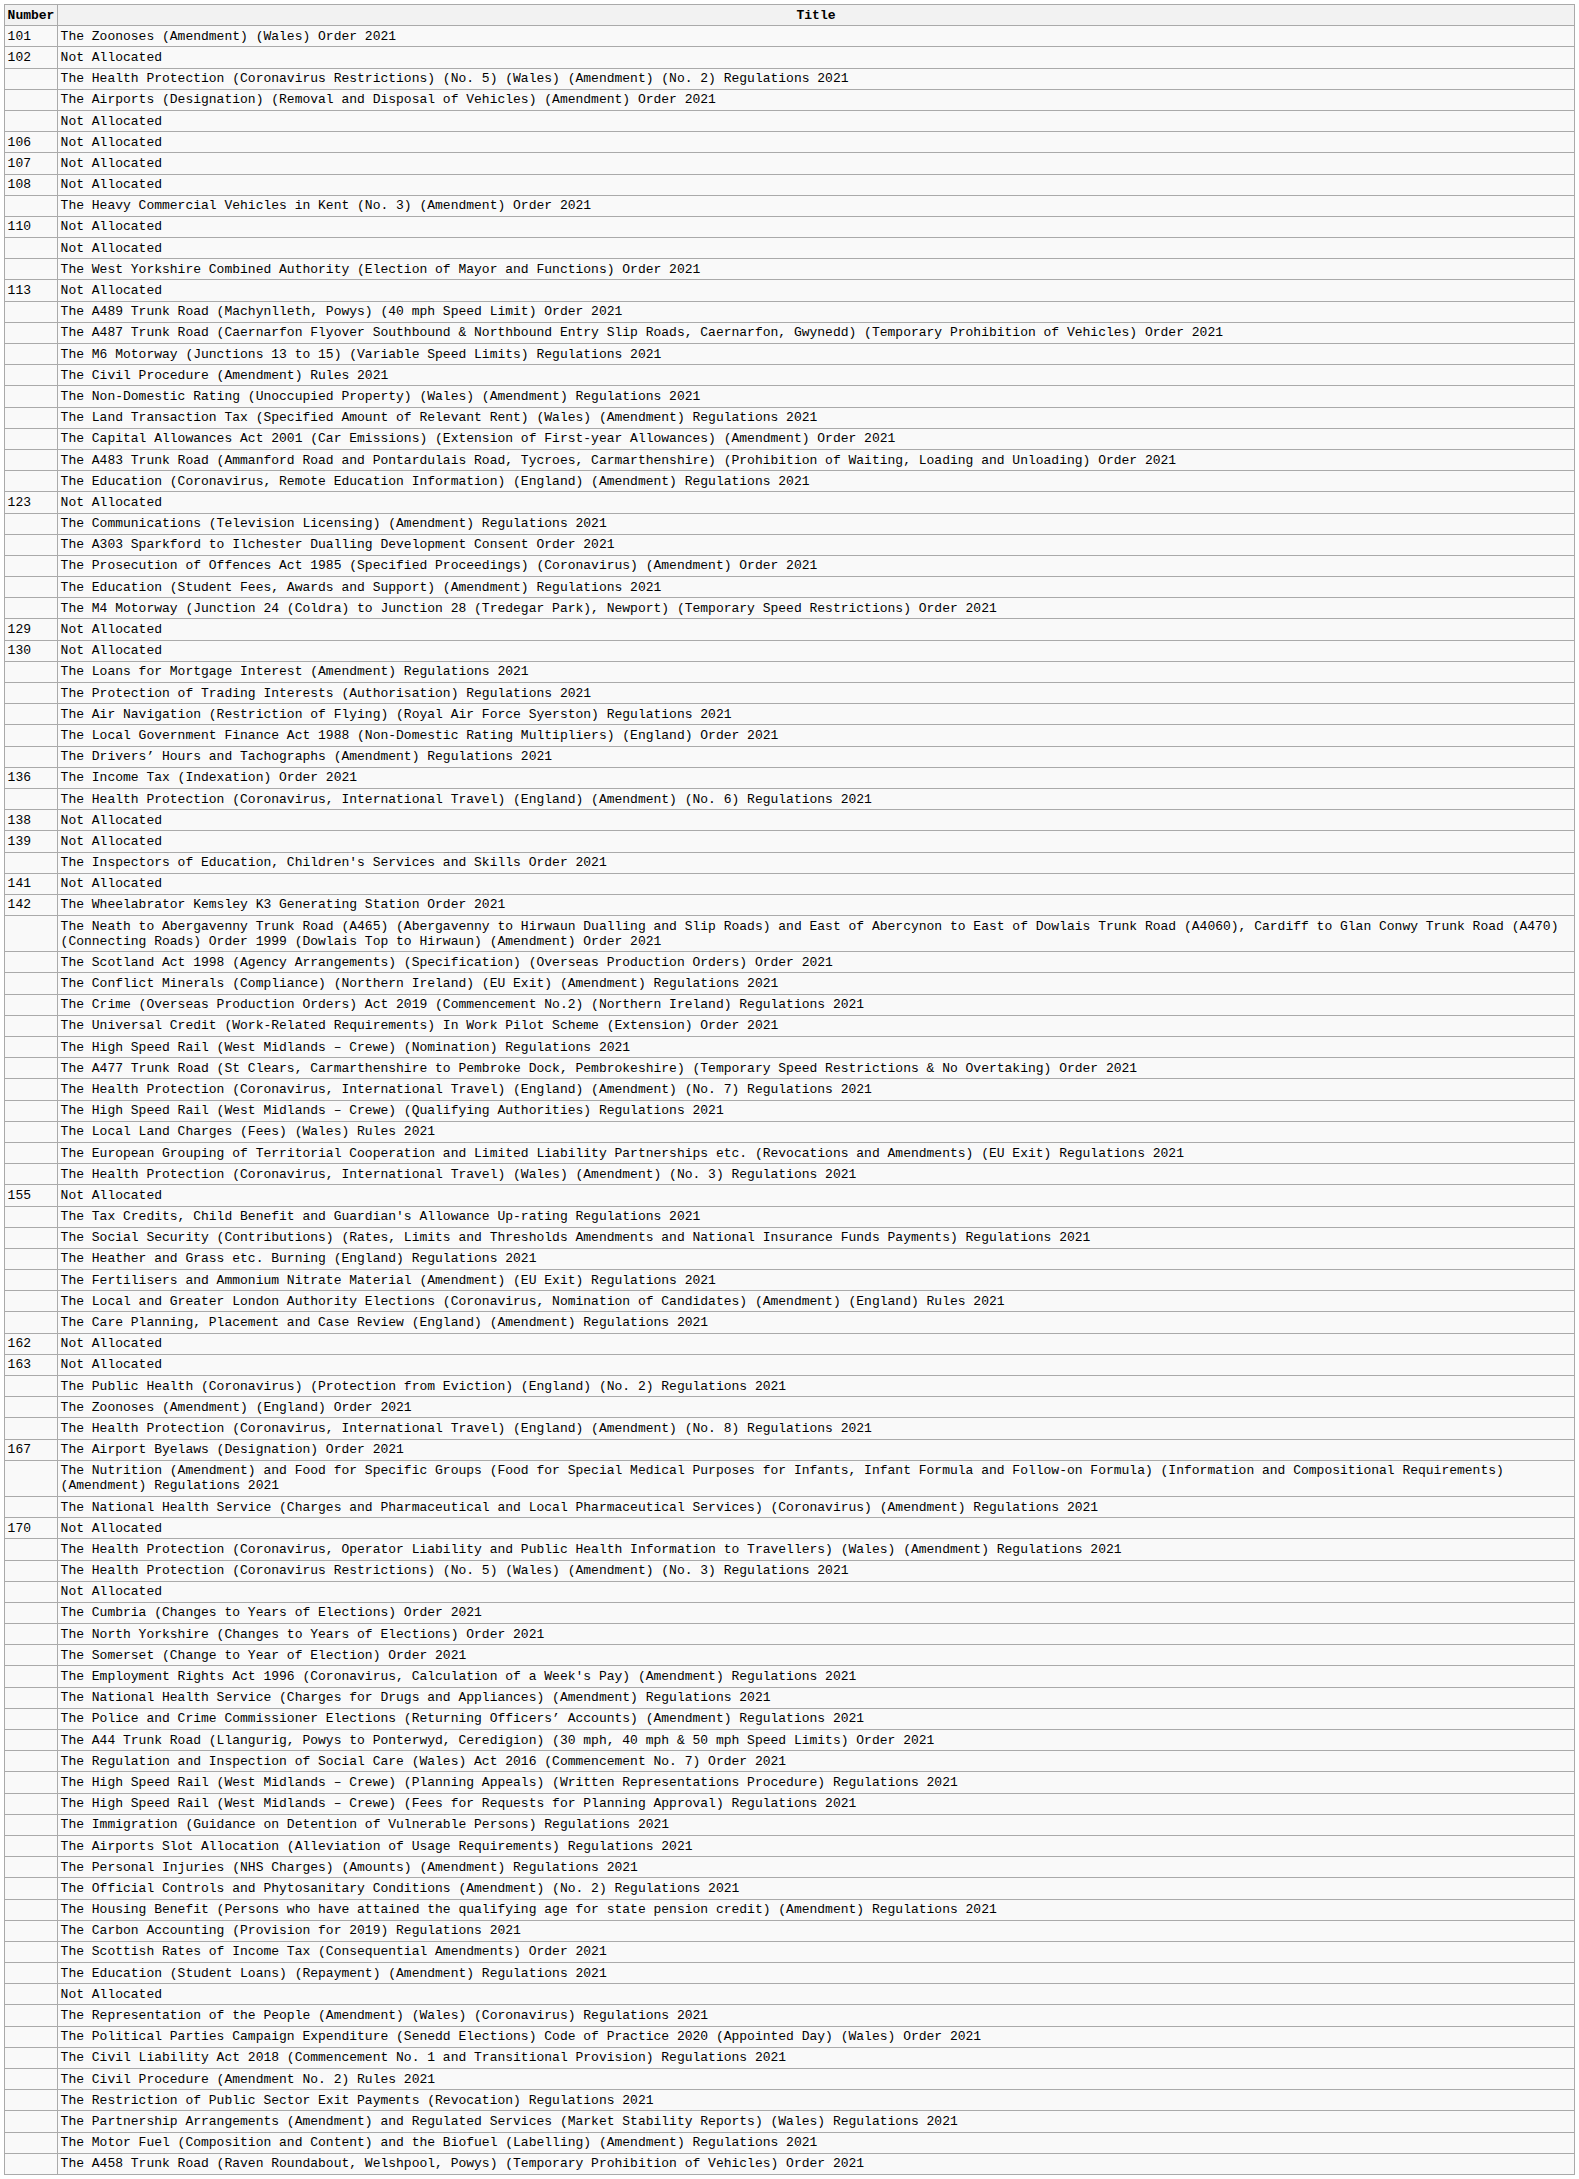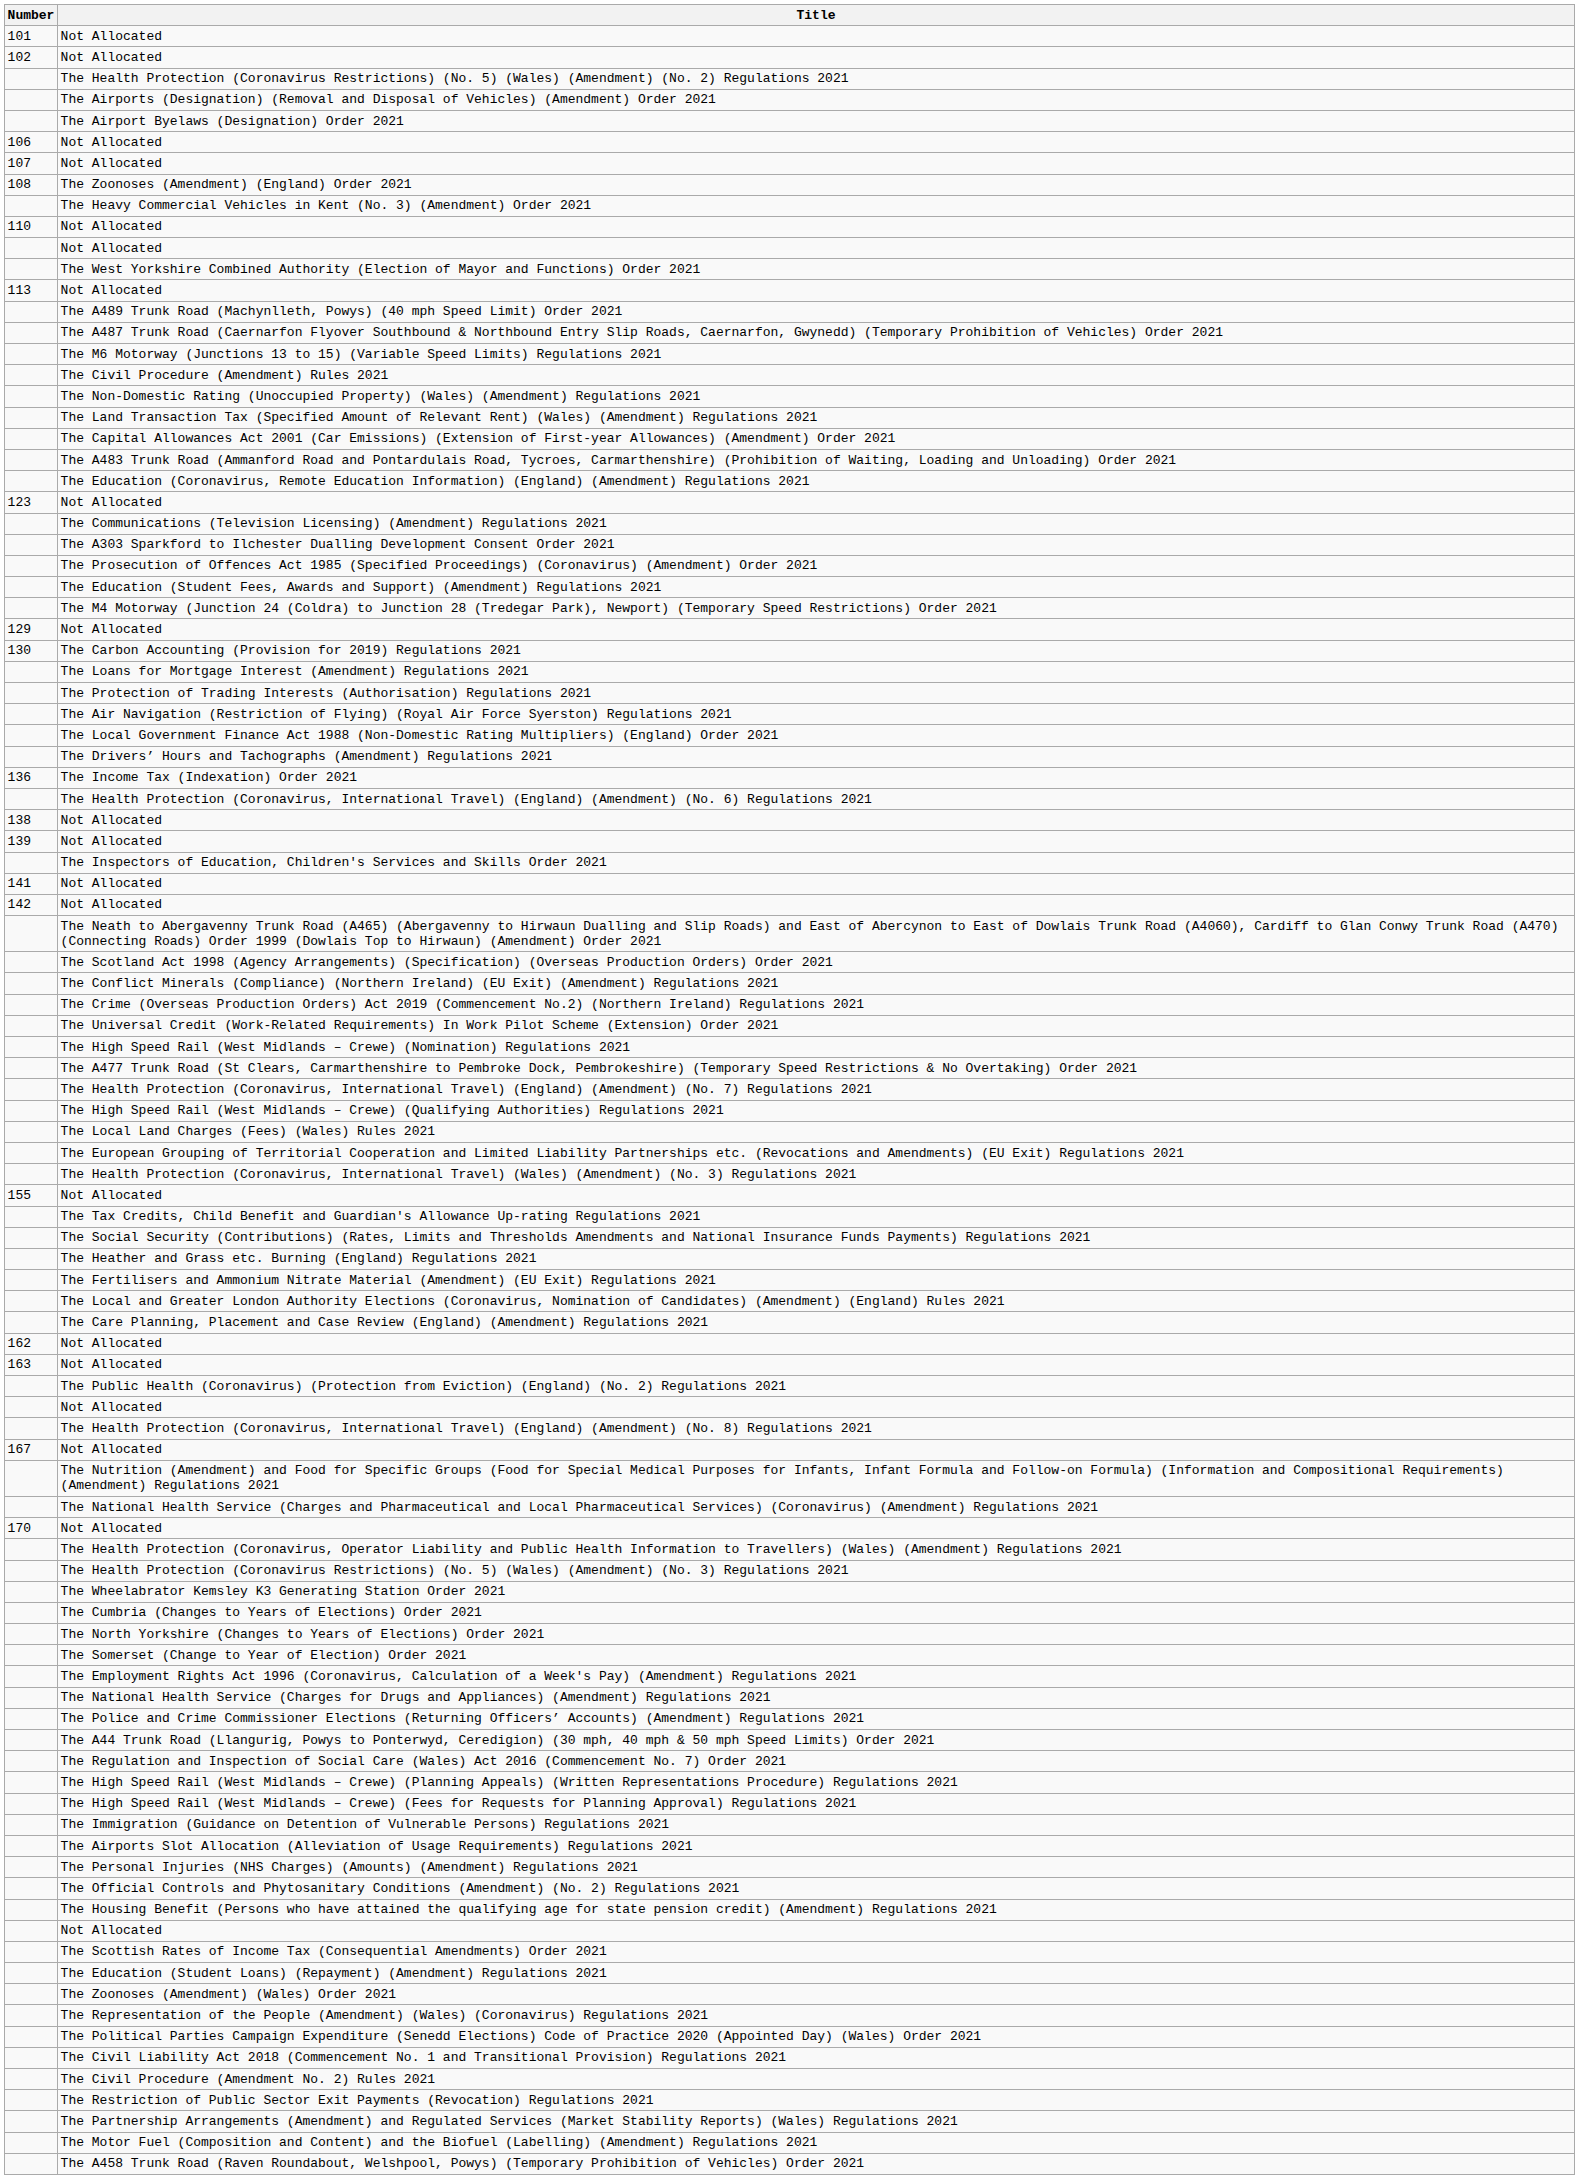(228, 36) The Zoonoses (Amendment) (Wales) Order 2021 -> (111, 36) Not Allocated
(111, 121) Not Allocated -> (232, 121) The Airport Byelaws (Designation) Order 2021
(111, 185) Not Allocated -> (236, 185) The Zoonoses (Amendment) (England) Order 2021
(111, 651) Not Allocated -> (291, 651) The Carbon Accounting (Provision for 2019) Regulations 2021
(283, 905) The Wheelabrator Kemsley K3 Generating Station Order 2021 -> (111, 905) Not Allocated
(236, 1407) The Zoonoses (Amendment) (England) Order 2021 -> (111, 1407) Not Allocated
(232, 1450) The Airport Byelaws (Designation) Order 2021 -> (111, 1450) Not Allocated
(111, 1592) Not Allocated -> (283, 1592) The Wheelabrator Kemsley K3 Generating Station Order 2021
(291, 1931) The Carbon Accounting (Provision for 2019) Regulations 2021 -> (111, 1931) Not Allocated
(111, 1994) Not Allocated -> (228, 1994) The Zoonoses (Amendment) (Wales) Order 2021
